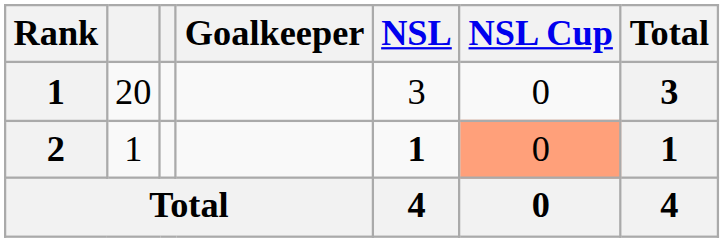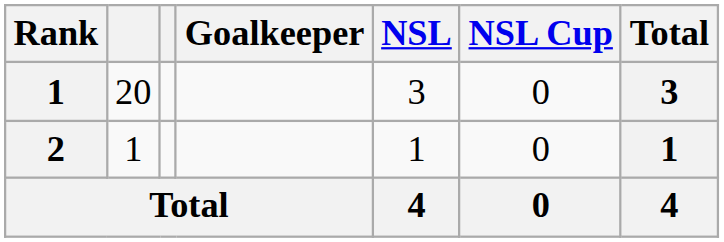(416, 148) bold -> (416, 148) normal
(541, 148) lightsalmon background -> (541, 148) no background
